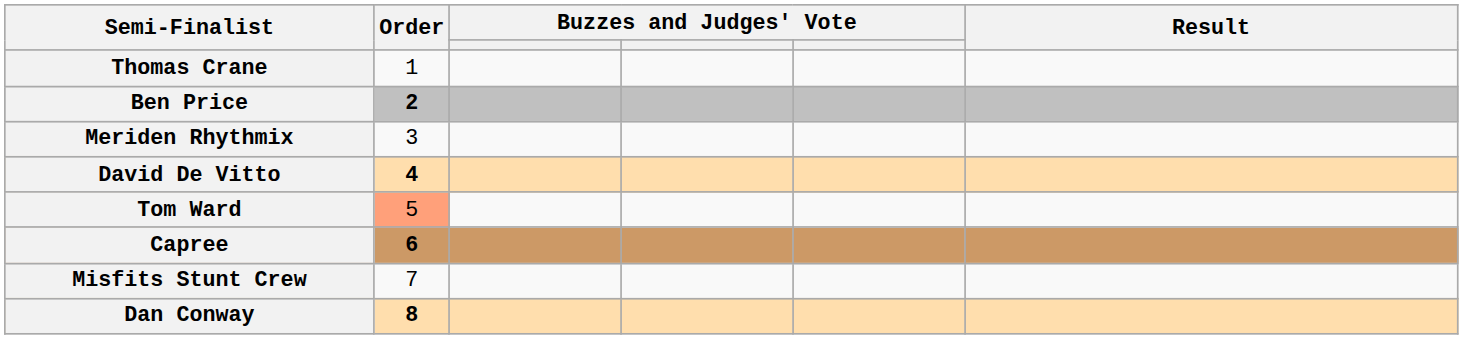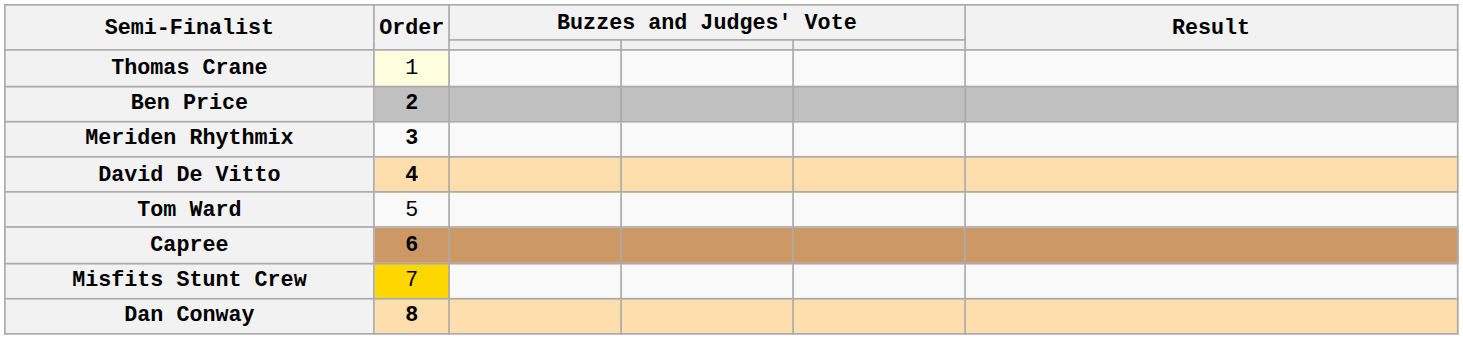(412, 68) no background -> (412, 68) lightyellow background
(412, 139) normal -> (412, 139) bold
(412, 210) lightsalmon background -> (412, 210) no background
(412, 281) no background -> (412, 281) gold background
